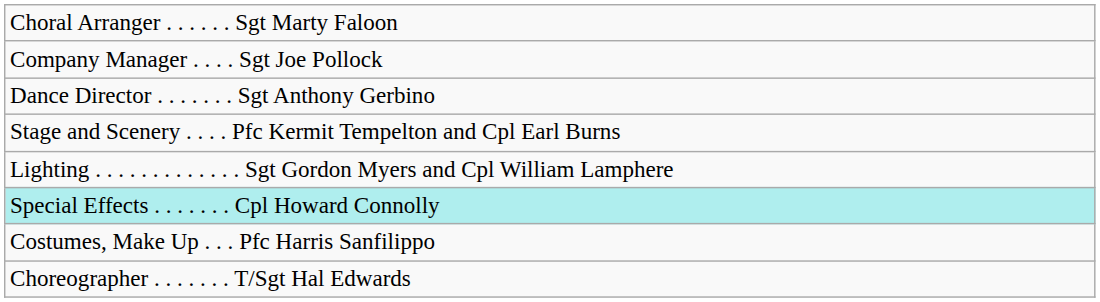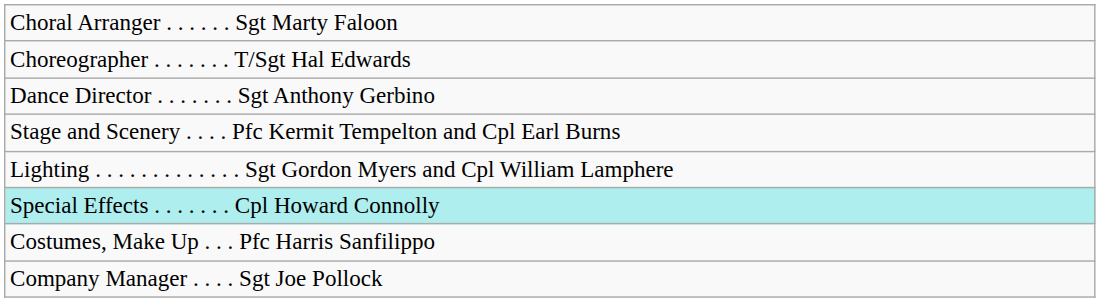(196, 59) Company Manager . . . . Sgt Joe Pollock -> (210, 59) Choreographer . . . . . . . T/Sgt Hal Edwards
(210, 278) Choreographer . . . . . . . T/Sgt Hal Edwards -> (196, 278) Company Manager . . . . Sgt Joe Pollock
